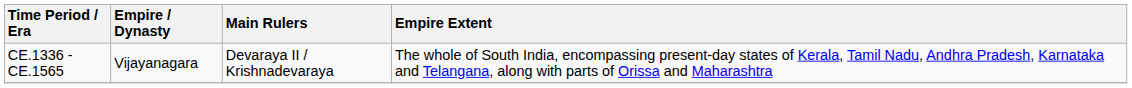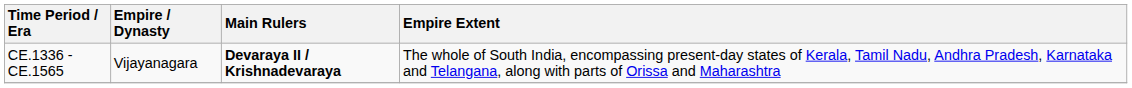(280, 63) normal -> (283, 63) bold
